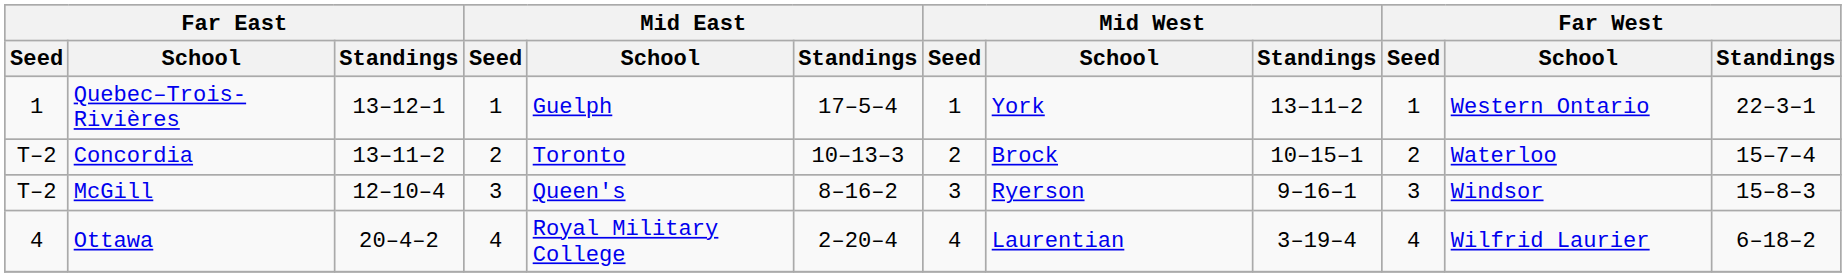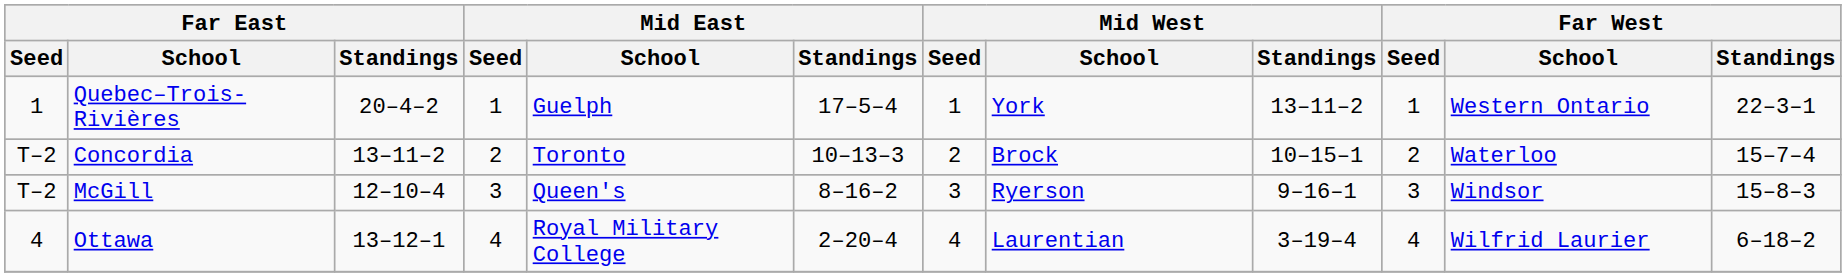(399, 108) 13–12–1 -> (399, 108) 20–4–2
(399, 241) 20–4–2 -> (399, 241) 13–12–1
